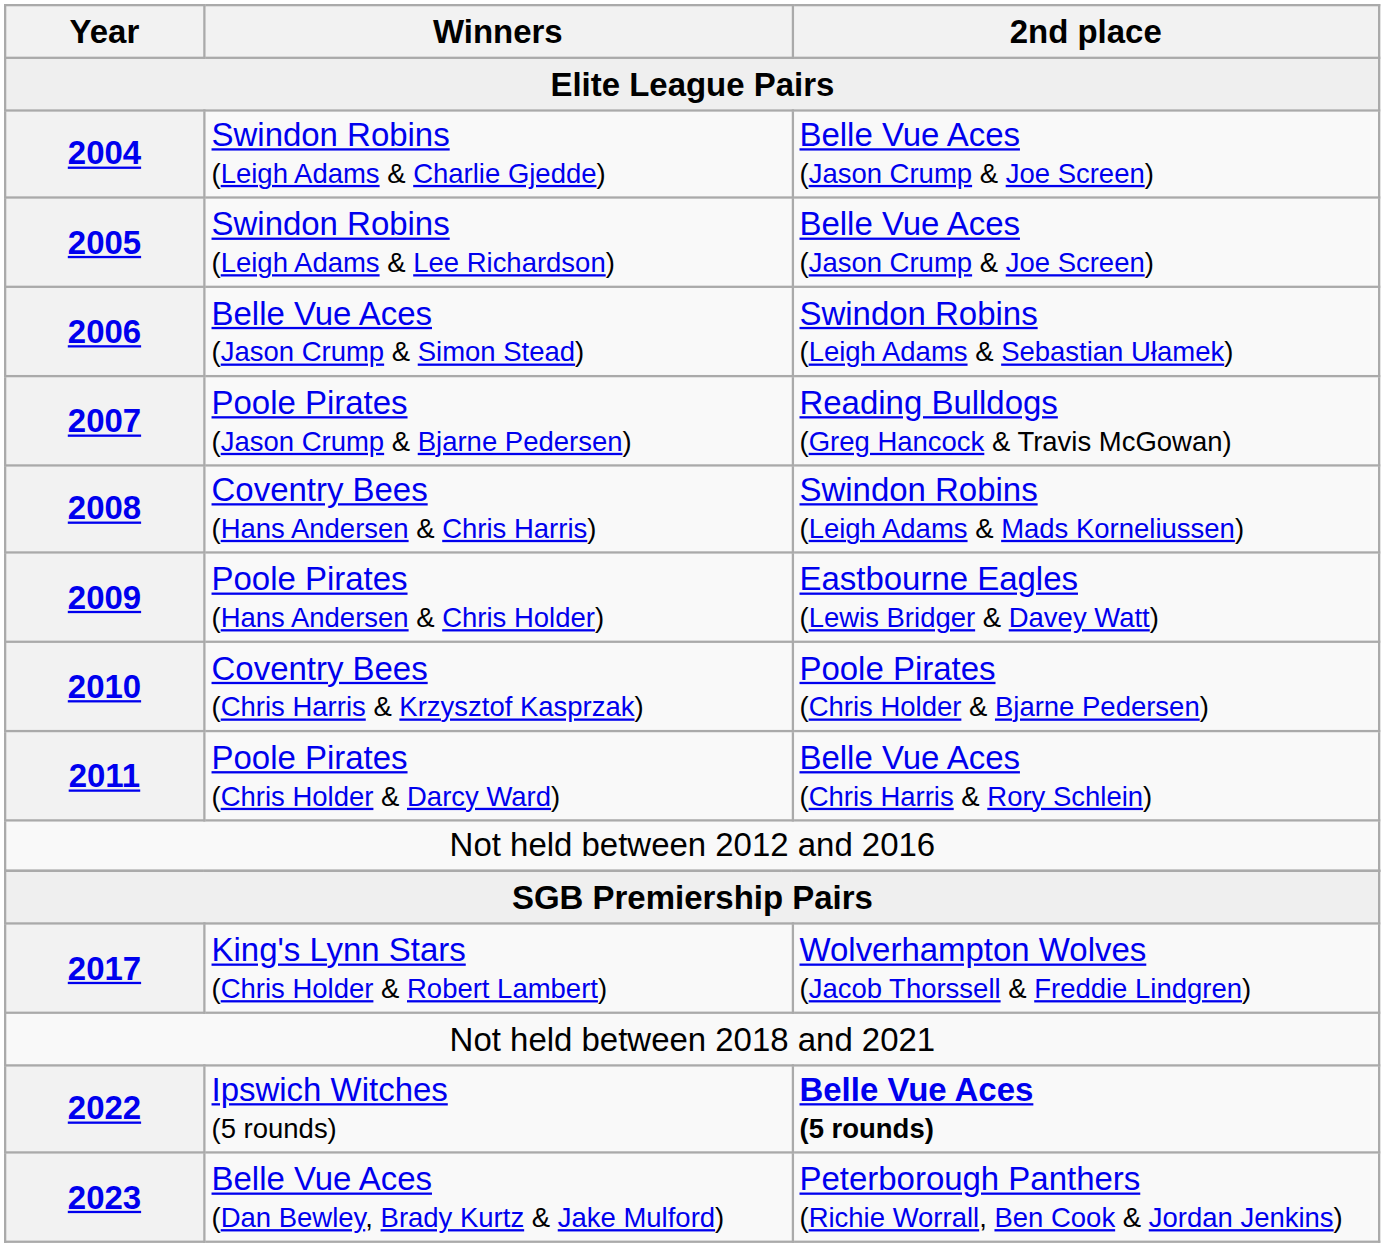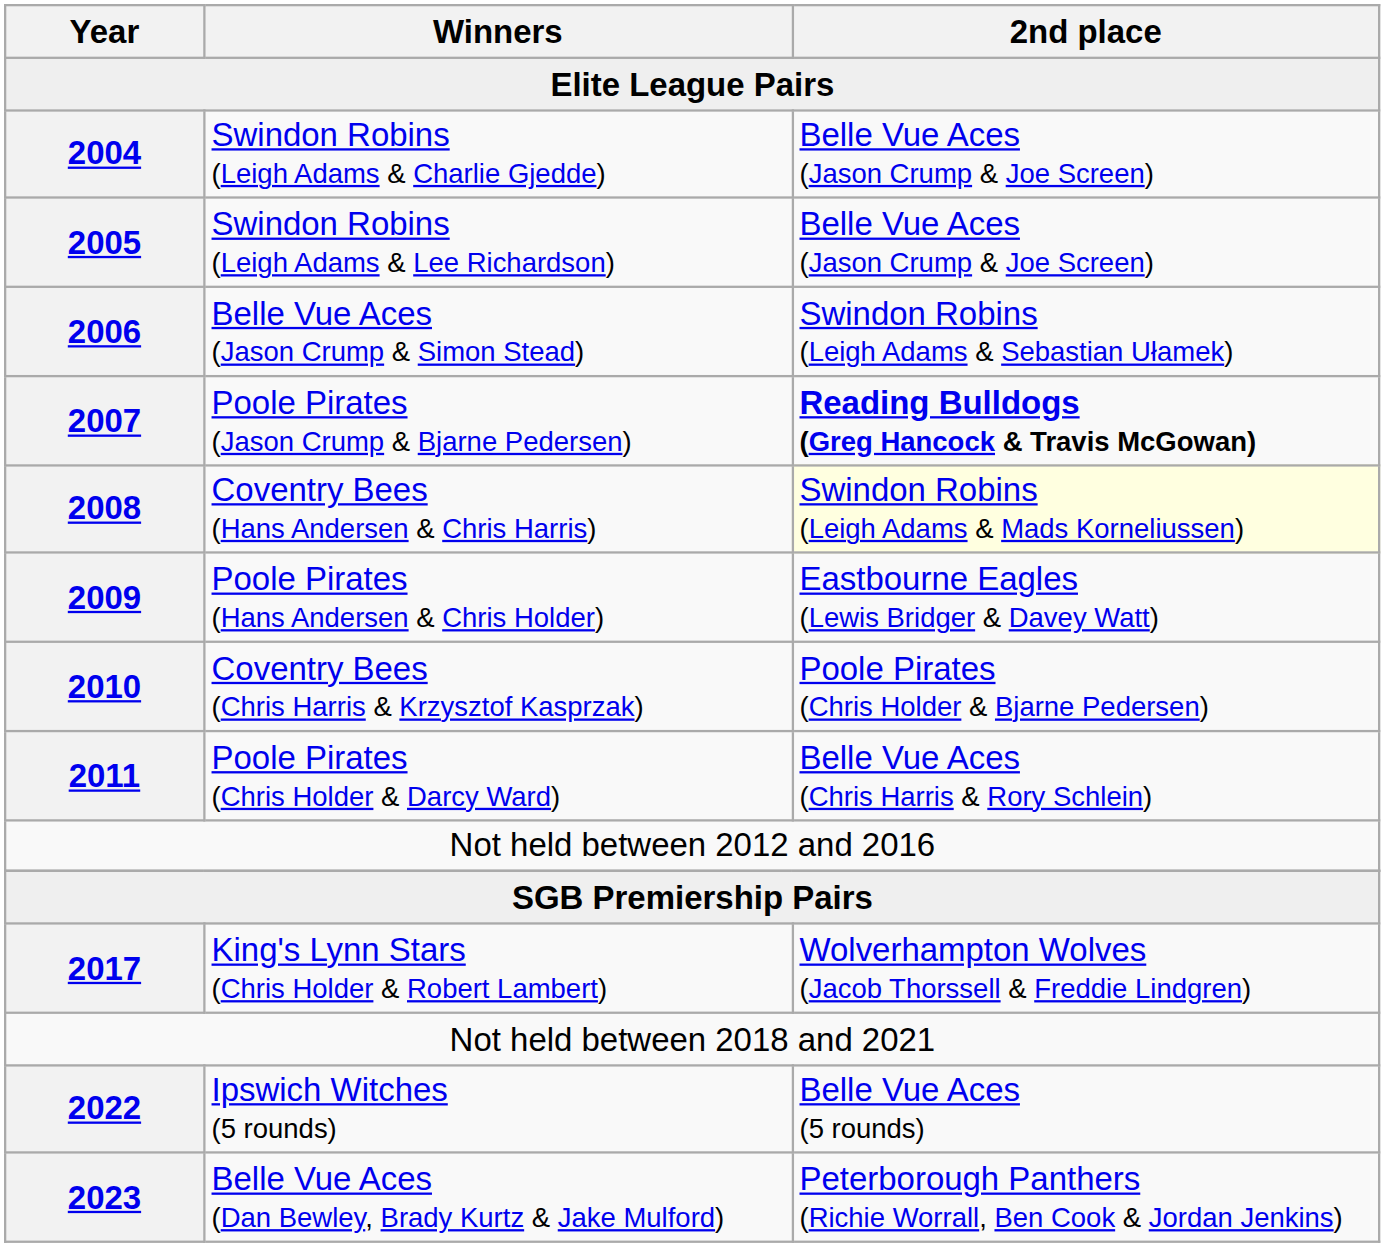(1016, 420) normal -> (1028, 420) bold
(1022, 509) no background -> (1022, 509) lightyellow background
(916, 1109) bold -> (910, 1109) normal
